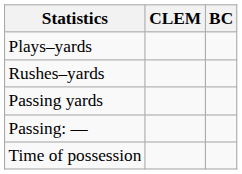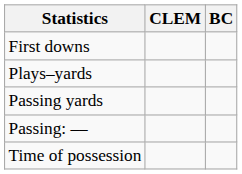+ row: (49, 45)
- row: (57, 73)
